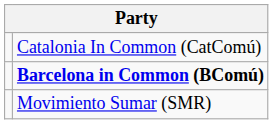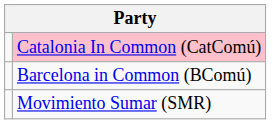(139, 47) no background -> (139, 47) pink background
(140, 75) bold -> (134, 75) normal
